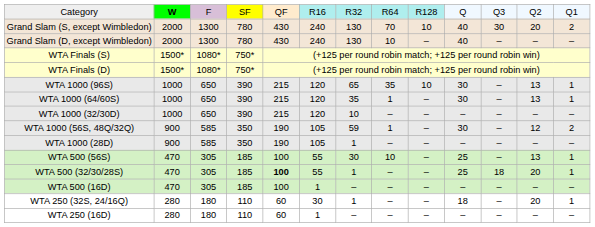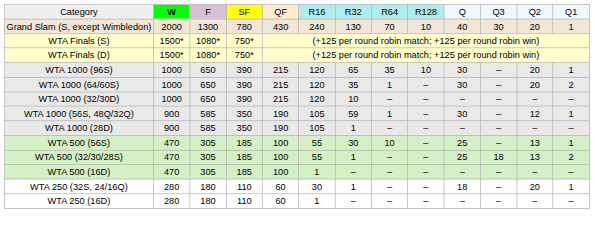(572, 27) 2 -> (571, 27) 1
- row: (79, 41)
(535, 85) 13 -> (535, 70) 20
(535, 99) 13 -> (535, 85) 20
(572, 99) 1 -> (571, 85) 2
(572, 128) 2 -> (571, 114) 1
(281, 172) bold -> (281, 158) normal
(535, 172) 20 -> (535, 158) 13
(572, 172) 1 -> (571, 158) 2
